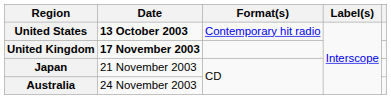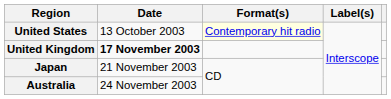(144, 31) bold -> (142, 31) normal
(263, 31) no background -> (263, 31) lightyellow background
